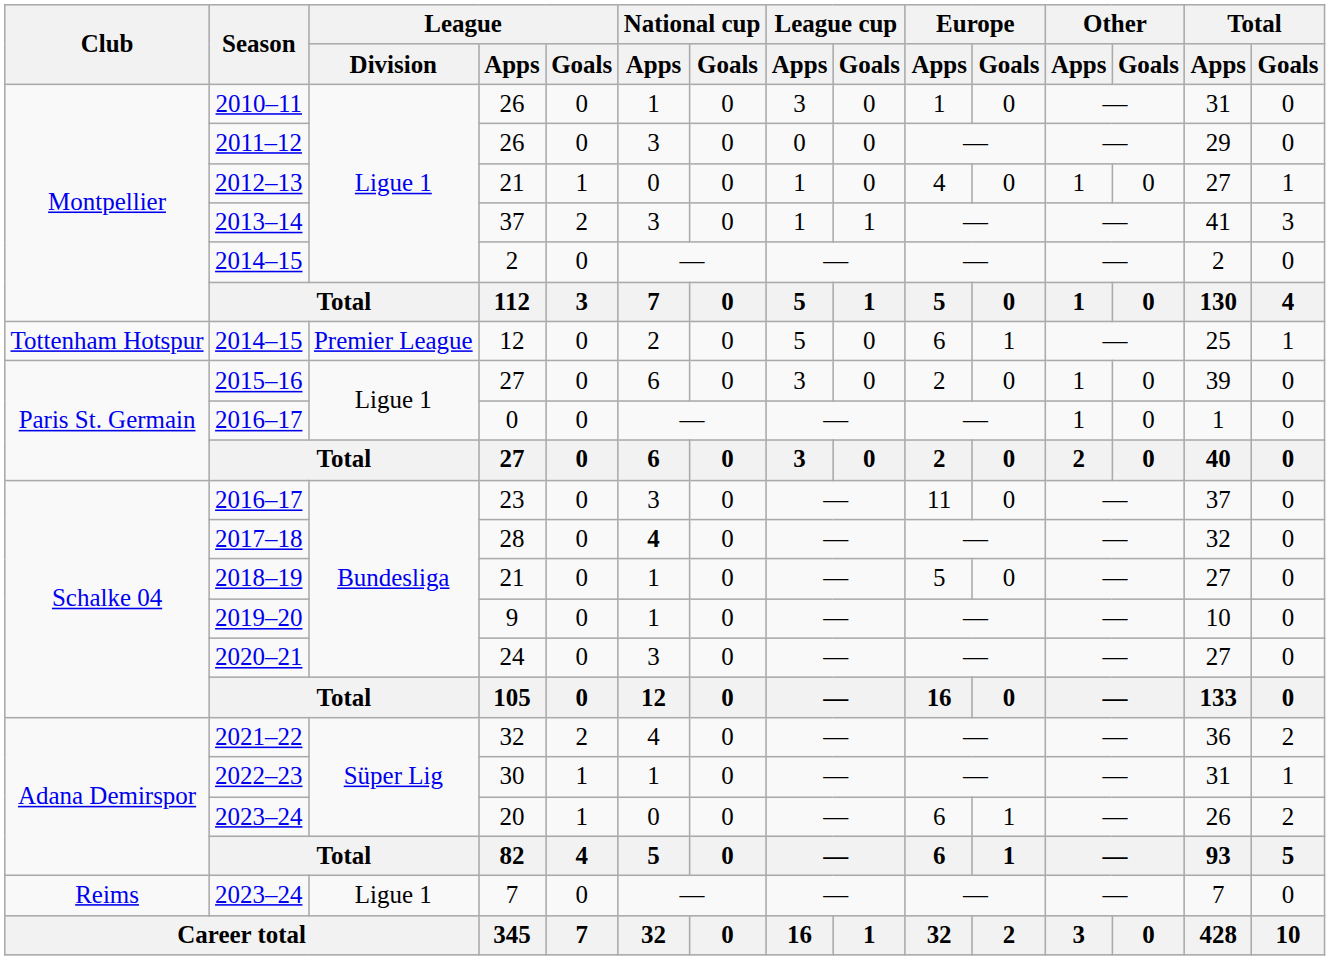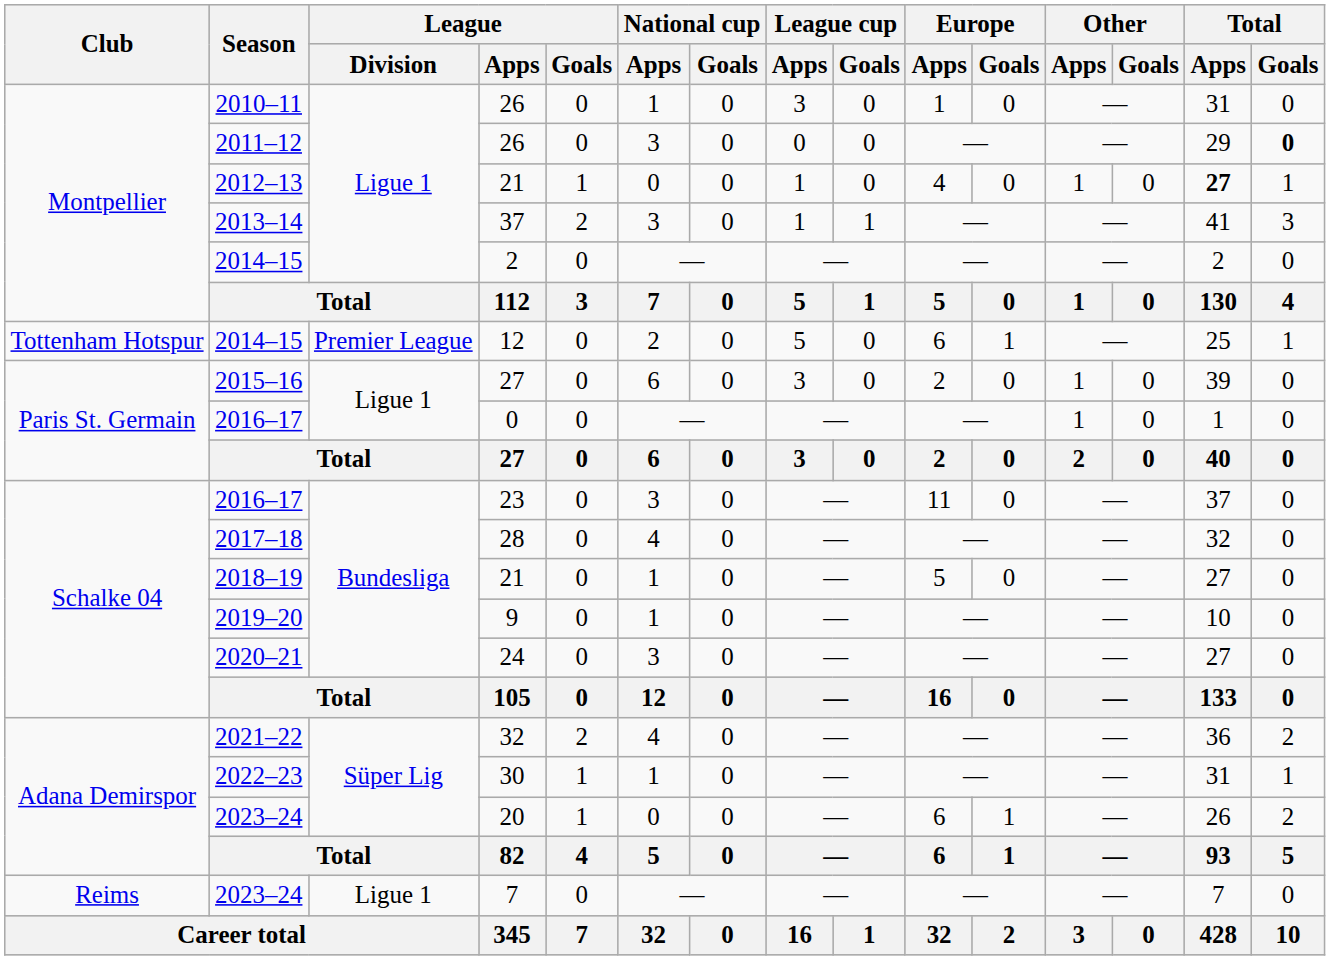(1288, 143) normal -> (1288, 143) bold
(1218, 182) normal -> (1218, 182) bold
(654, 538) bold -> (654, 538) normal
